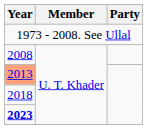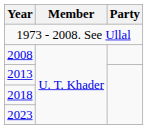(20, 74) lightsalmon background -> (20, 74) no background
(20, 114) bold -> (20, 114) normal
